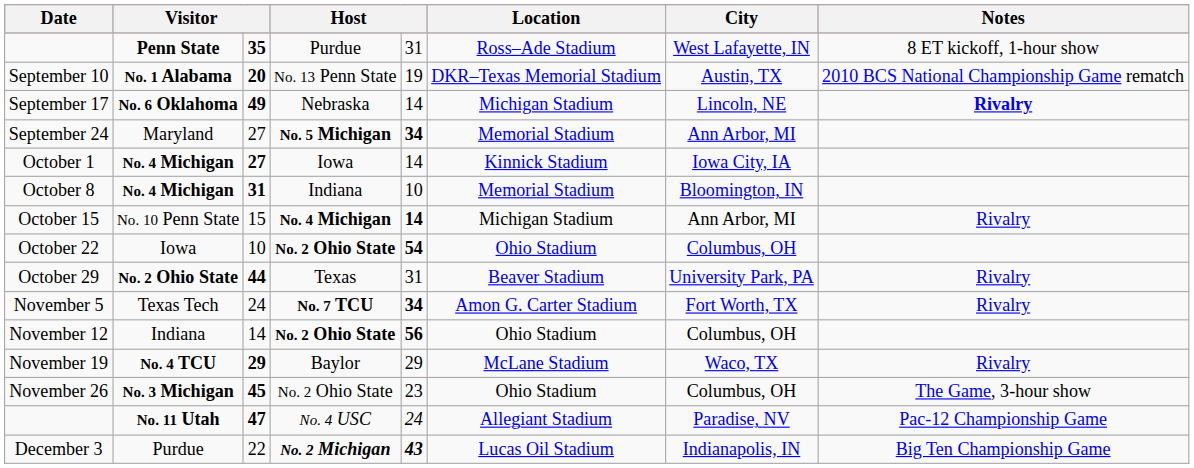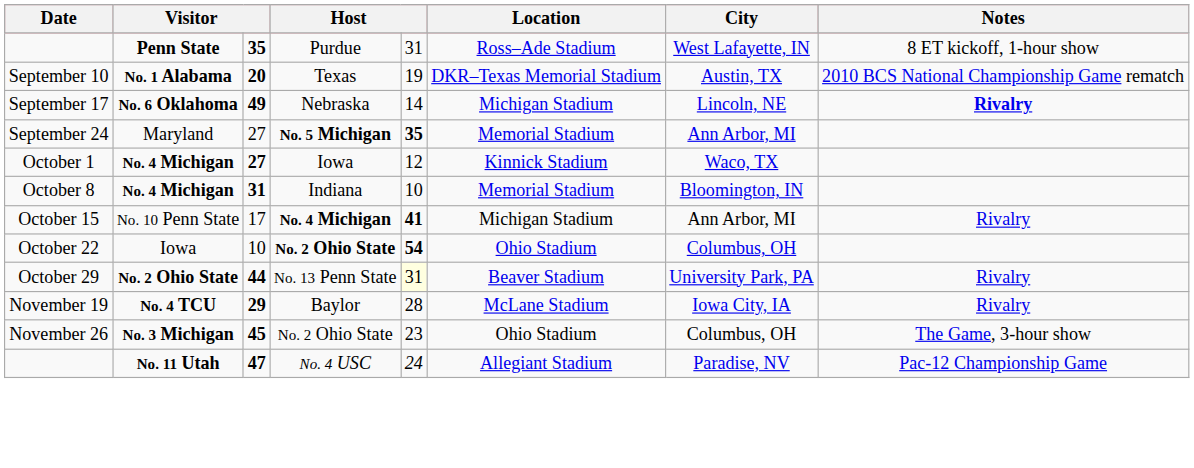(335, 76) No. 13 Penn State -> (335, 76) Texas
(414, 133) 34 -> (414, 133) 35
(414, 162) 14 -> (414, 162) 12
(742, 162) Iowa City, IA -> (742, 162) Waco, TX
(257, 219) 15 -> (257, 219) 17
(414, 219) 14 -> (414, 219) 41
(335, 276) Texas -> (335, 276) No. 13 Penn State
(414, 276) no background -> (414, 276) lightyellow background
- row: (59, 305)
- row: (59, 334)
(414, 362) 29 -> (414, 305) 28
(742, 362) Waco, TX -> (742, 305) Iowa City, IA
- row: (59, 448)
